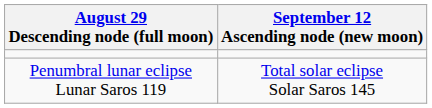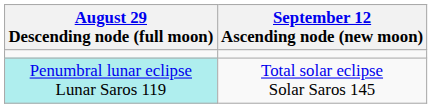(111, 80) no background -> (111, 80) paleturquoise background
